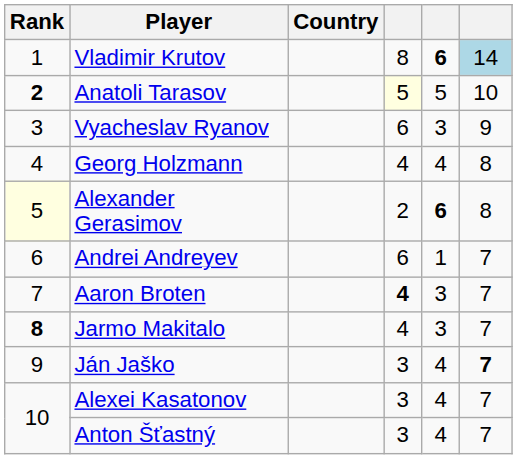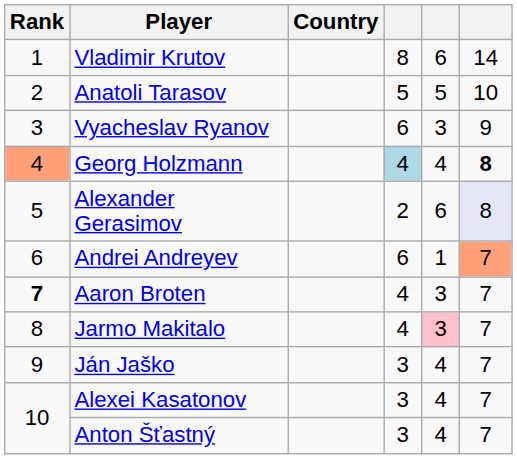(441, 57) bold -> (441, 57) normal
(486, 57) lightblue background -> (486, 57) no background
(37, 92) bold -> (37, 92) normal
(403, 92) lightyellow background -> (403, 92) no background
(37, 163) no background -> (37, 163) lightsalmon background
(403, 163) no background -> (403, 163) lightblue background
(486, 163) normal -> (486, 163) bold
(37, 211) lightyellow background -> (37, 211) no background
(441, 211) bold -> (441, 211) normal
(486, 211) no background -> (486, 211) lavender background
(486, 258) no background -> (486, 258) lightsalmon background
(37, 294) normal -> (37, 294) bold
(403, 294) bold -> (403, 294) normal
(37, 329) bold -> (37, 329) normal
(441, 329) no background -> (441, 329) pink background
(486, 364) bold -> (486, 364) normal
